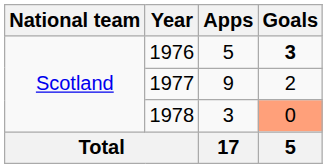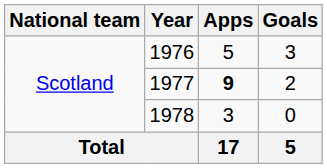(290, 52) bold -> (290, 52) normal
(228, 83) normal -> (228, 83) bold
(290, 115) lightsalmon background -> (290, 115) no background
